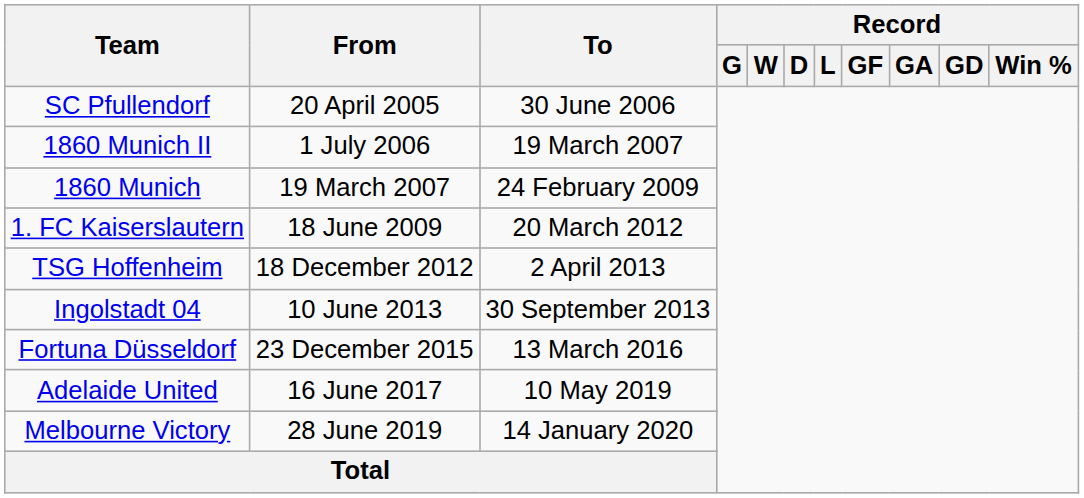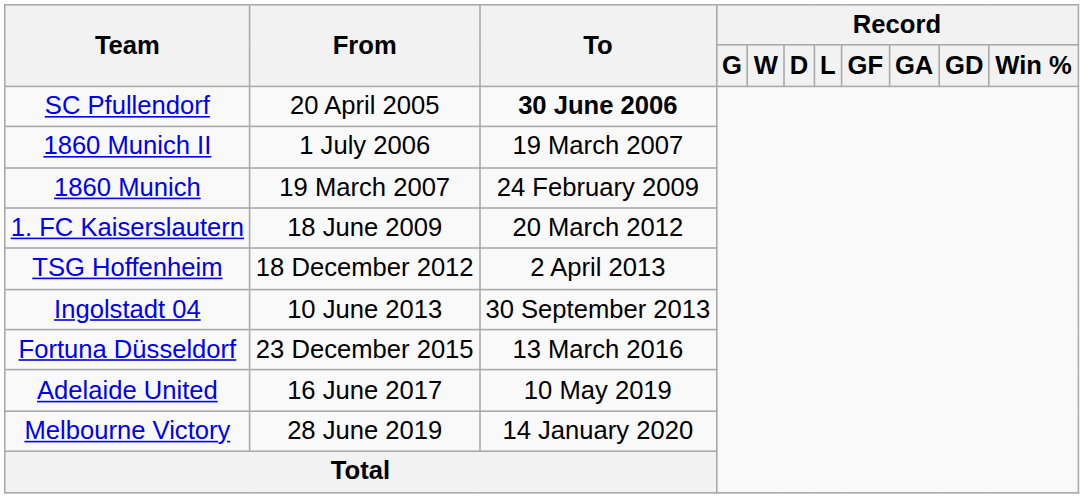(598, 106) normal -> (598, 106) bold
